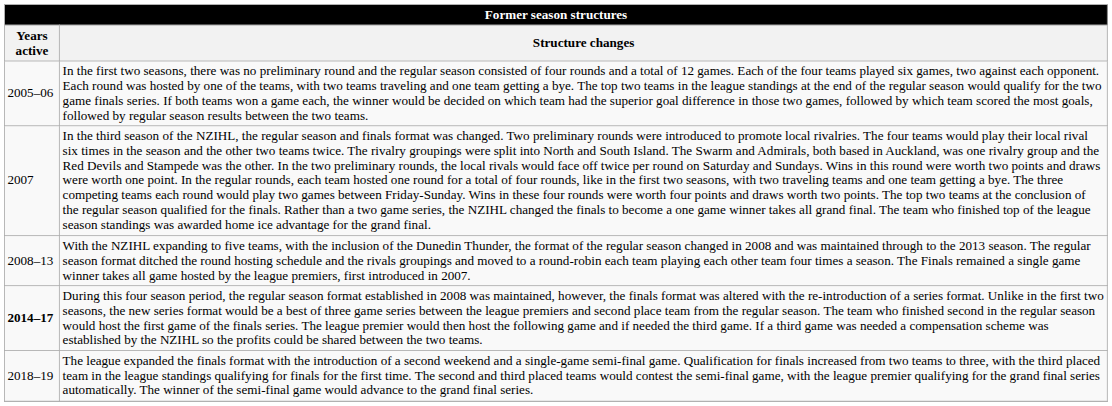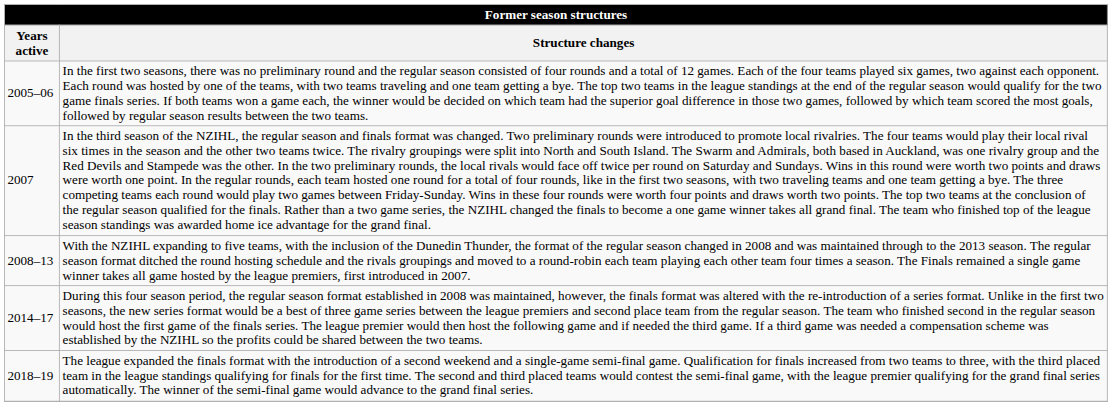(30, 318) bold -> (30, 318) normal
